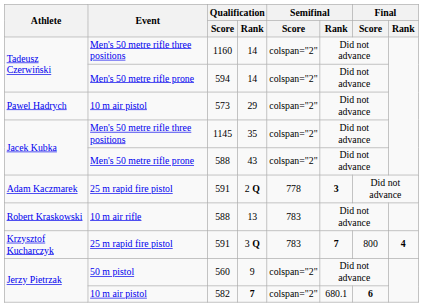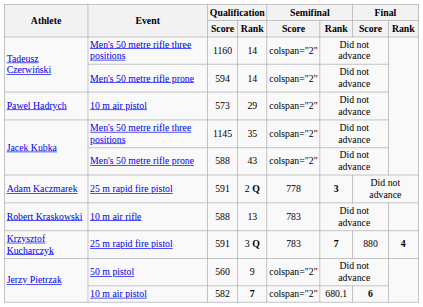(370, 245) 800 -> (370, 245) 880
